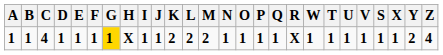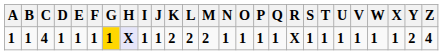columns swapped: (381, 15) <-> (313, 15)
(128, 38) no background -> (128, 38) lavender background
